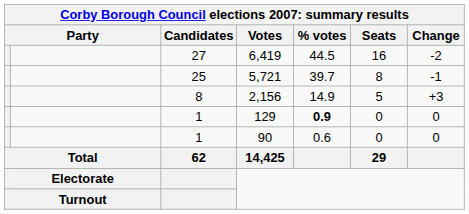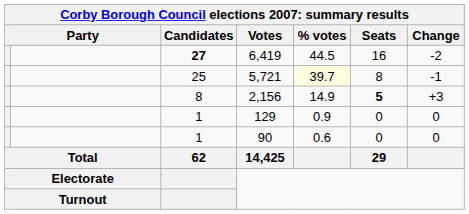(199, 56) normal -> (199, 56) bold
(322, 76) no background -> (322, 76) lightyellow background
(379, 97) normal -> (379, 97) bold
(322, 117) bold -> (322, 117) normal
